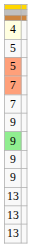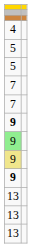(13, 29) lightyellow background -> (13, 29) no background
(13, 66) lightsalmon background -> (13, 66) no background
(13, 85) lightsalmon background -> (13, 85) no background
(13, 122) normal -> (13, 122) bold
(13, 159) no background -> (13, 159) khaki background
(13, 178) normal -> (13, 178) bold
